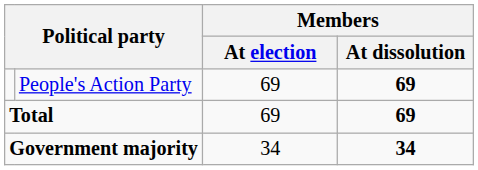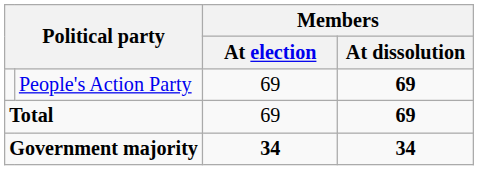(270, 148) normal -> (270, 148) bold
